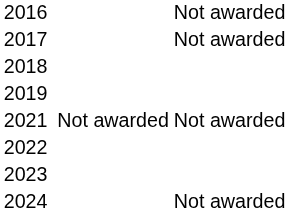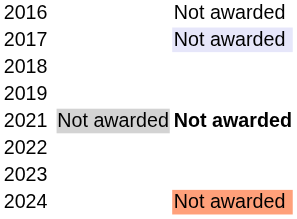(230, 39) no background -> (230, 39) lavender background
(113, 120) no background -> (113, 120) lightgrey background
(230, 120) normal -> (233, 120) bold
(230, 202) no background -> (230, 202) lightsalmon background
